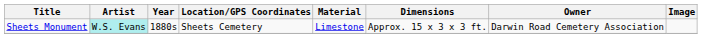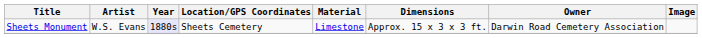(119, 26) paleturquoise background -> (119, 26) no background
(164, 26) no background -> (164, 26) lavender background
